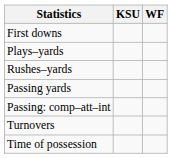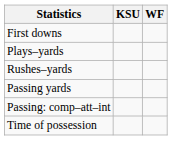- row: (31, 125)
